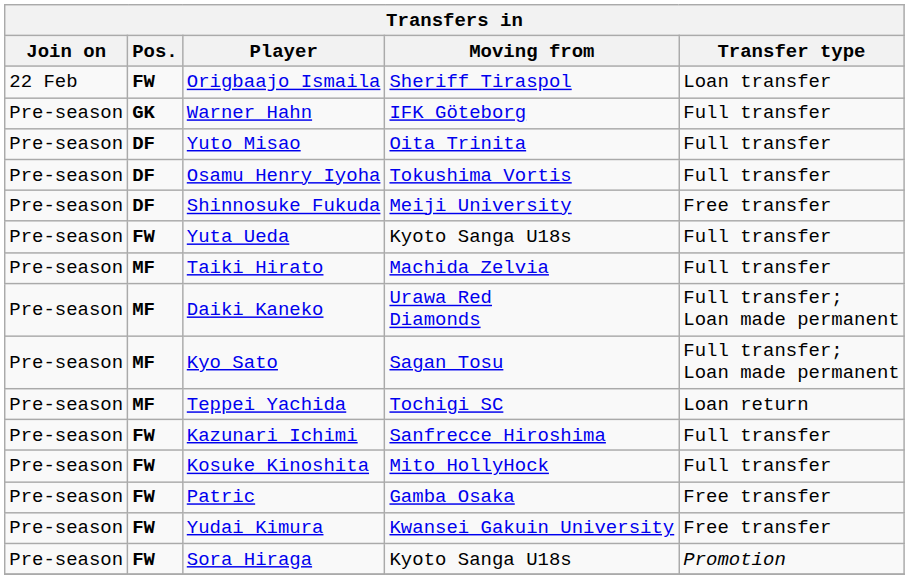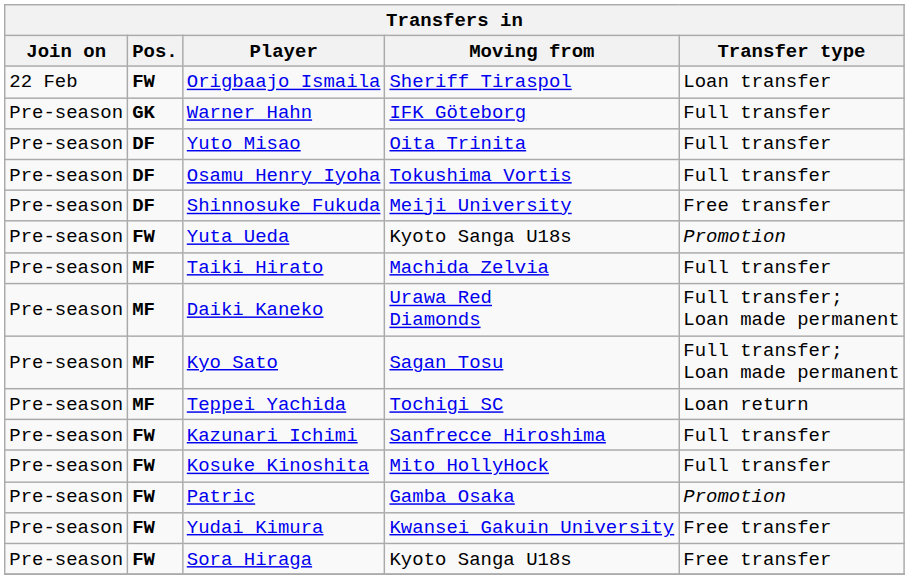(757, 237) Full transfer -> (735, 237) Promotion
(757, 497) Free transfer -> (735, 497) Promotion
(735, 559) Promotion -> (757, 559) Free transfer
